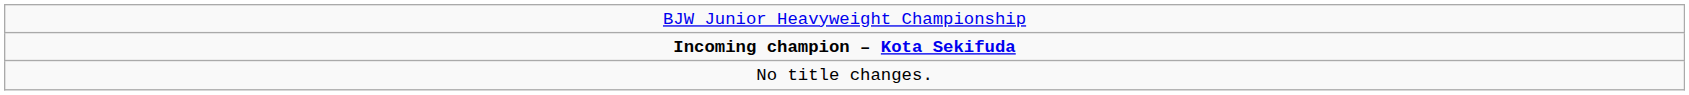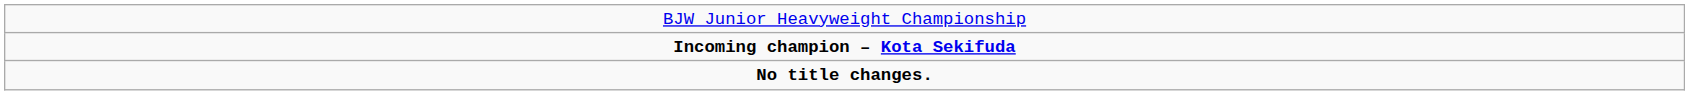(845, 75) normal -> (845, 75) bold
